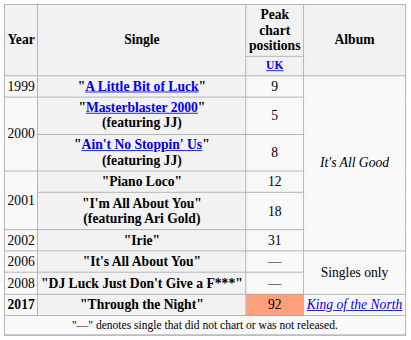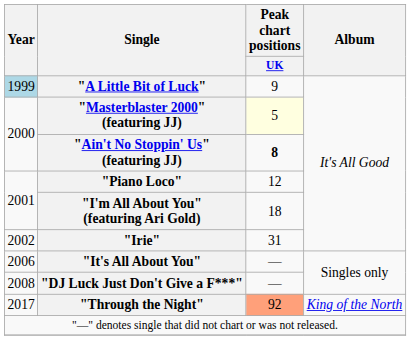(21, 86) no background -> (21, 86) lightblue background
(275, 115) no background -> (275, 115) lightyellow background
(275, 152) normal -> (275, 152) bold
(21, 304) bold -> (21, 304) normal
